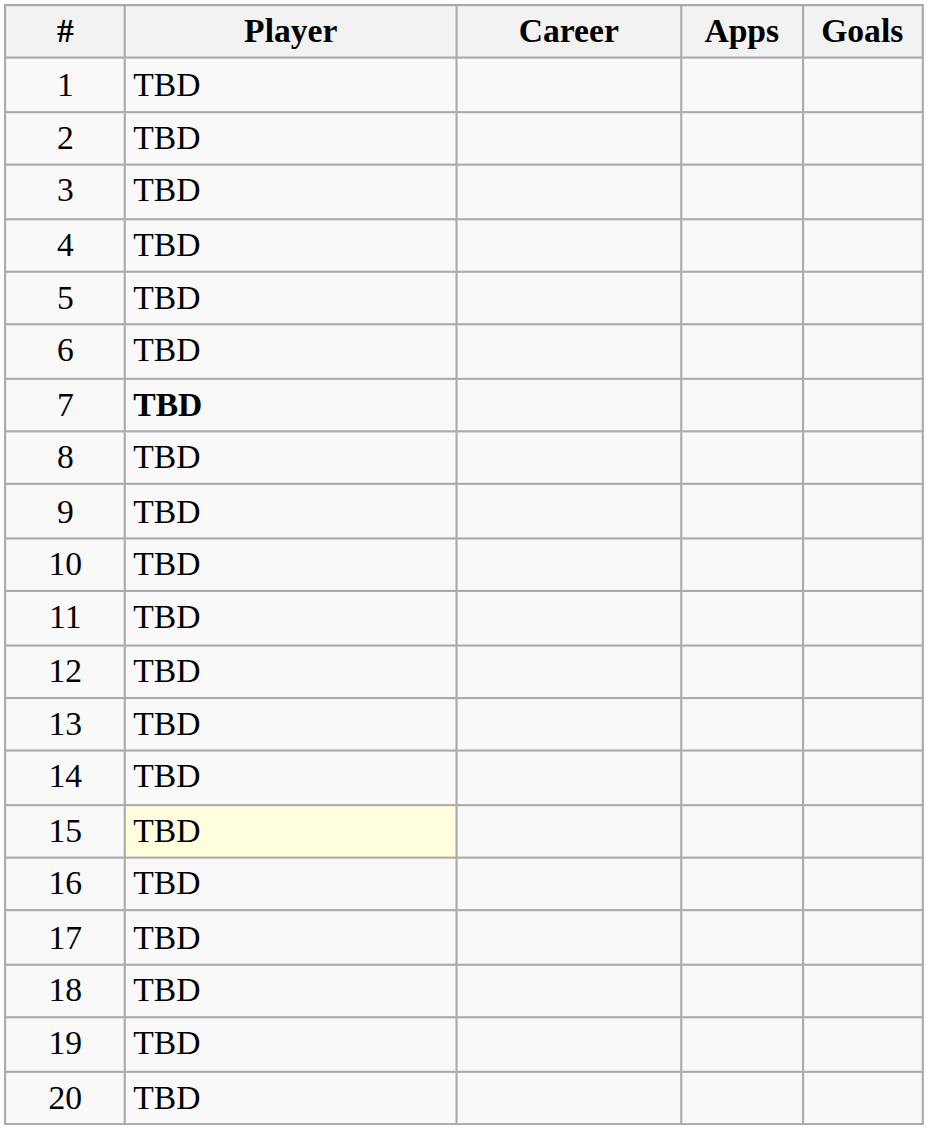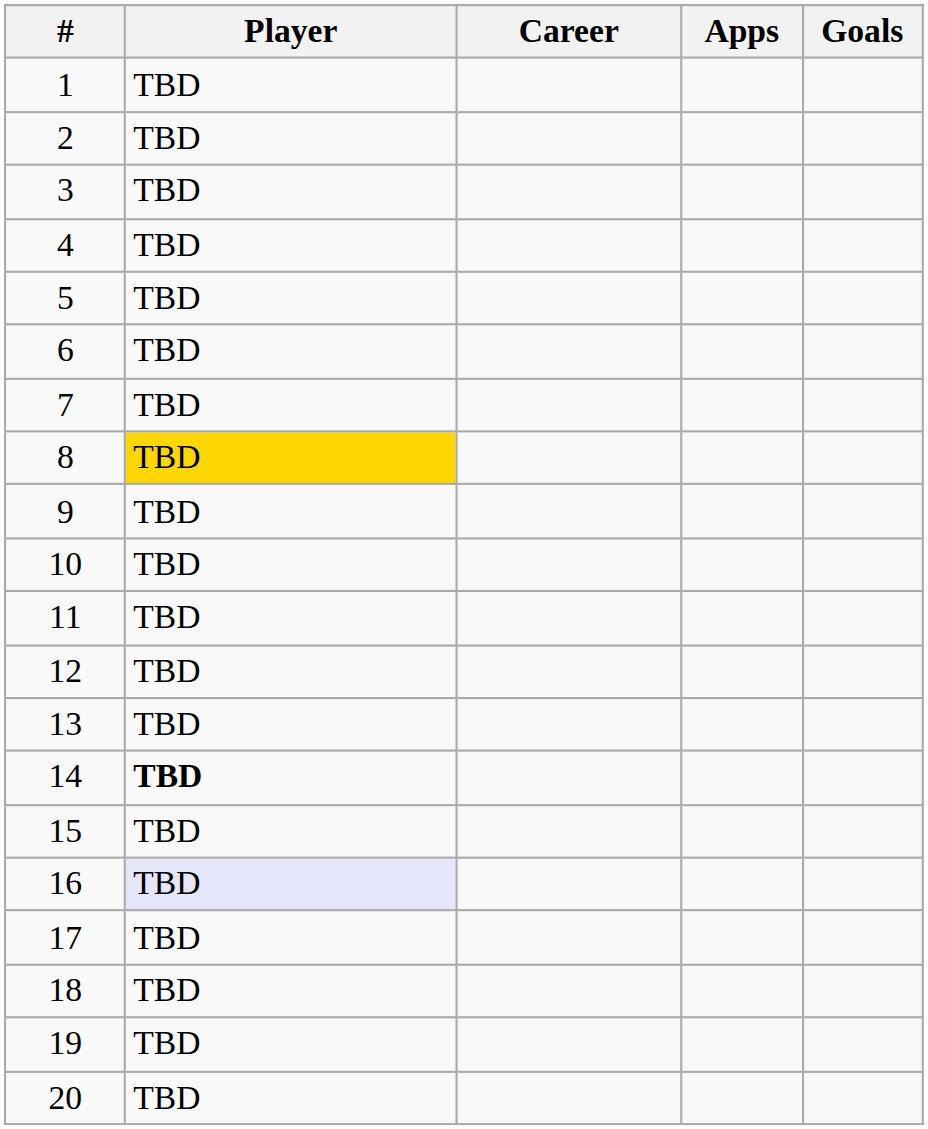(168, 404) bold -> (167, 404) normal
(167, 457) no background -> (167, 457) gold background
(167, 777) normal -> (168, 777) bold
(167, 830) lightyellow background -> (167, 830) no background
(167, 883) no background -> (167, 883) lavender background
